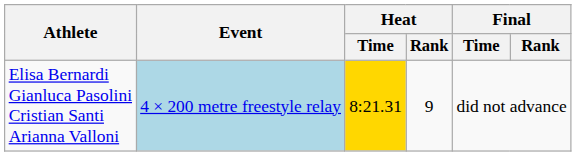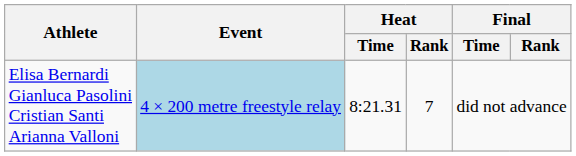(376, 106) gold background -> (376, 106) no background
(429, 106) 9 -> (429, 106) 7
